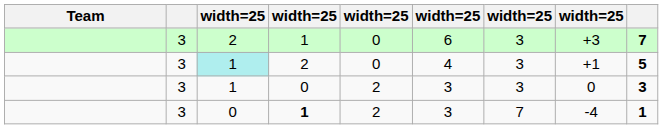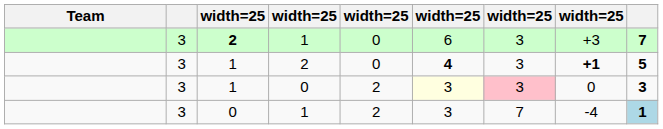(233, 40) normal -> (233, 40) bold
(233, 64) paleturquoise background -> (233, 64) no background
(448, 64) normal -> (448, 64) bold
(591, 64) normal -> (591, 64) bold
(448, 87) no background -> (448, 87) lightyellow background
(520, 87) no background -> (520, 87) pink background
(304, 111) bold -> (304, 111) normal
(642, 111) no background -> (642, 111) lightblue background
